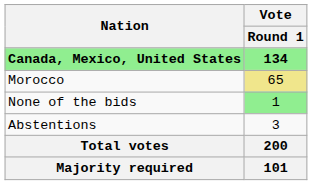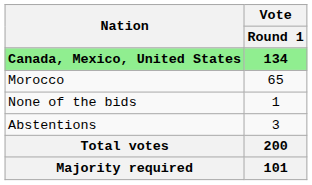(276, 81) khaki background -> (276, 81) no background
(276, 103) lightgreen background -> (276, 103) no background
